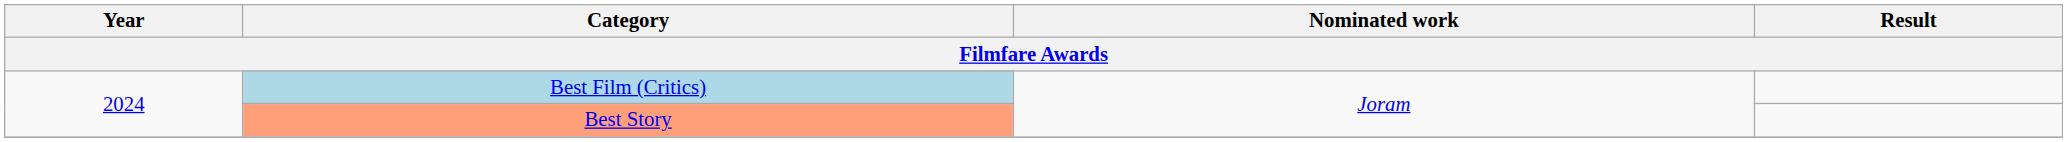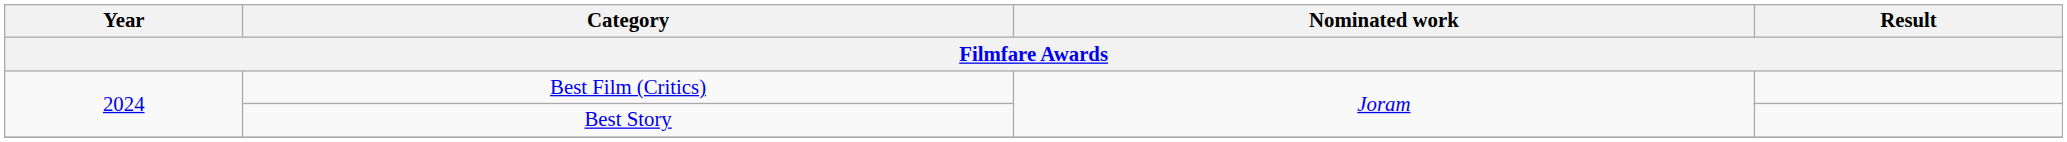(628, 86) lightblue background -> (628, 86) no background
(628, 119) lightsalmon background -> (628, 119) no background
